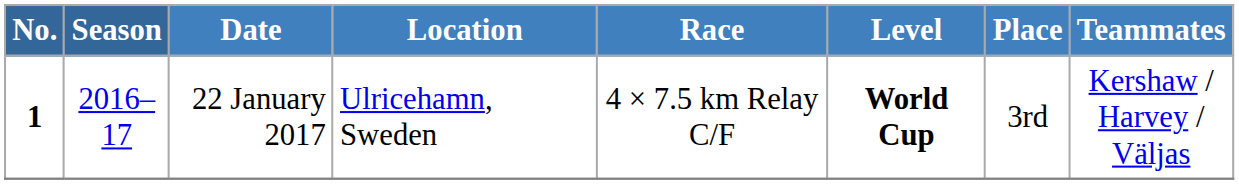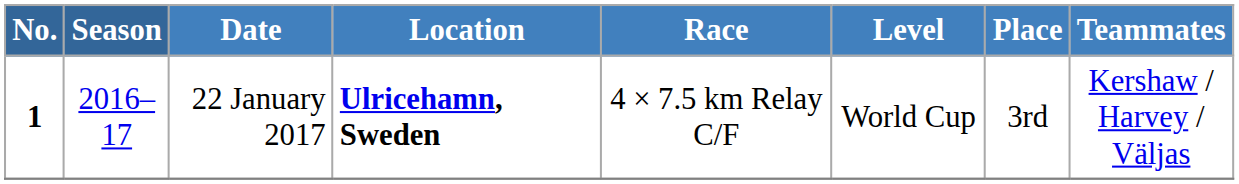(416, 116) normal -> (421, 116) bold
(906, 116) bold -> (909, 116) normal
